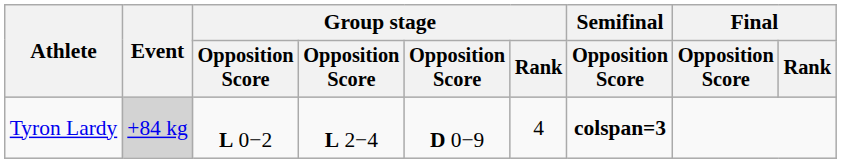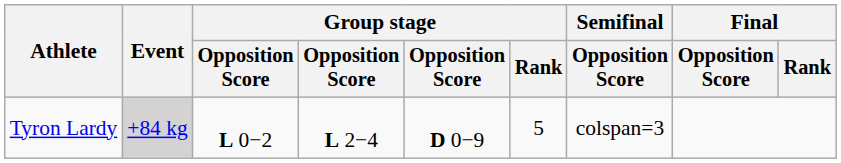(539, 127) 4 -> (539, 127) 5
(620, 127) bold -> (620, 127) normal
